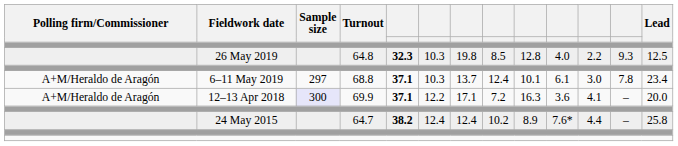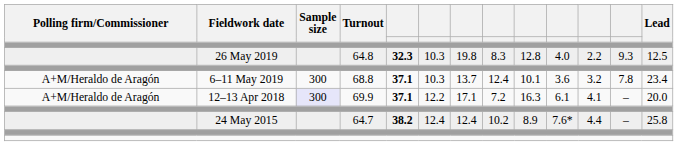(498, 56) 8.5 -> (498, 56) 8.3
(318, 79) 297 -> (318, 79) 300
(562, 79) 6.1 -> (562, 79) 3.6
(594, 79) 3.0 -> (594, 79) 3.2
(562, 97) 3.6 -> (562, 97) 6.1
